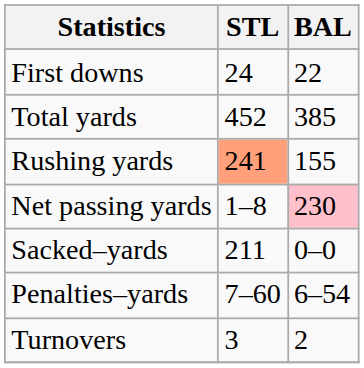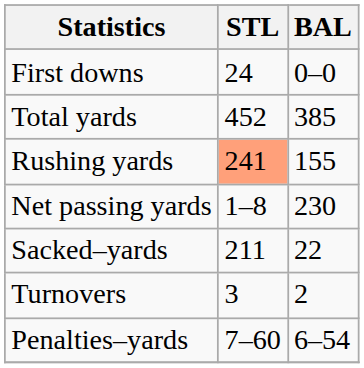(308, 71) 22 -> (315, 71) 0–0
(315, 205) pink background -> (315, 205) no background
(315, 250) 0–0 -> (308, 250) 22
rows swapped: (69, 339) <-> (100, 294)
